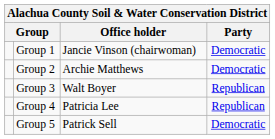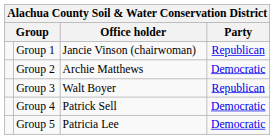(238, 50) Democratic -> (238, 50) Republican
(91, 106) Patricia Lee -> (90, 106) Patrick Sell
(238, 106) Republican -> (238, 106) Democratic
(90, 124) Patrick Sell -> (91, 124) Patricia Lee
